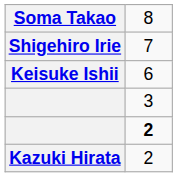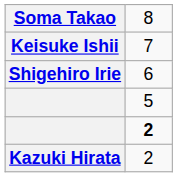(65, 46) Shigehiro Irie -> (65, 46) Keisuke Ishii
(65, 74) Keisuke Ishii -> (65, 74) Shigehiro Irie
(148, 102) 3 -> (148, 102) 5
